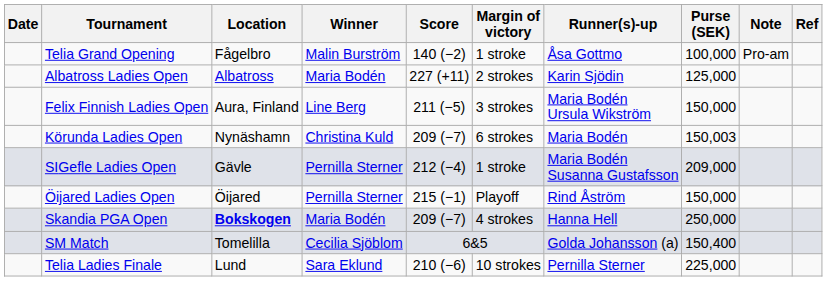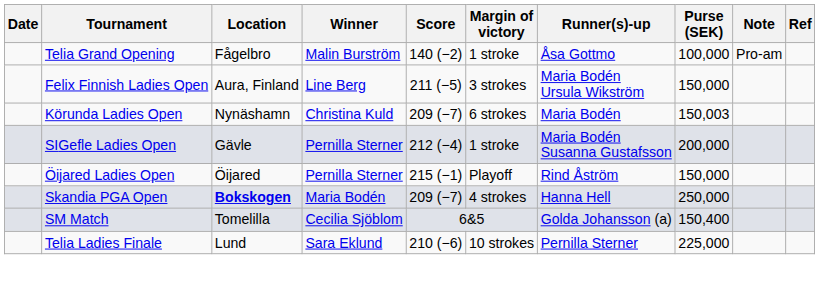- row: (116, 76)
(711, 167) 209,000 -> (704, 145) 200,000
